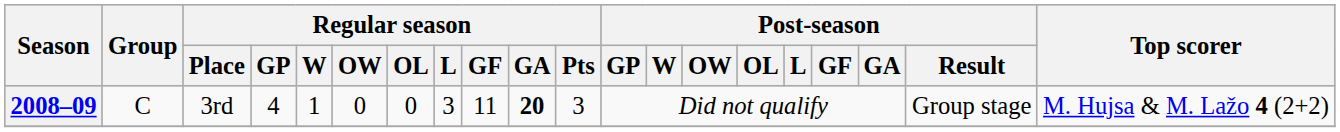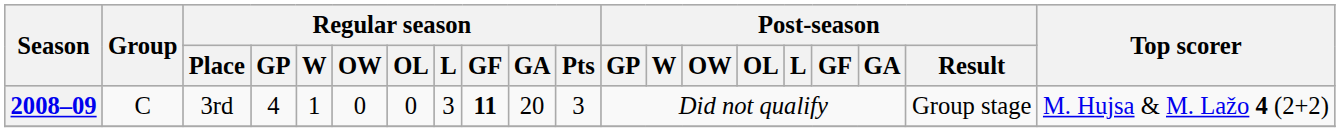(485, 106) normal -> (485, 106) bold
(532, 106) bold -> (532, 106) normal
